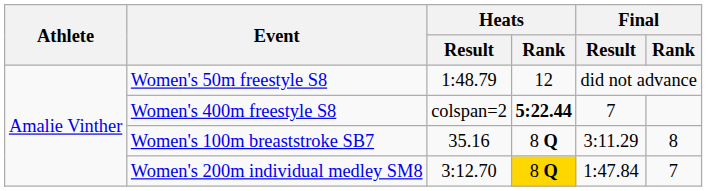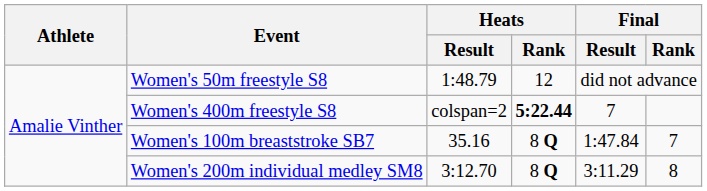(611, 141) 3:11.29 -> (611, 141) 1:47.84
(673, 141) 8 -> (673, 141) 7
(544, 171) gold background -> (544, 171) no background
(611, 171) 1:47.84 -> (611, 171) 3:11.29
(673, 171) 7 -> (673, 171) 8
